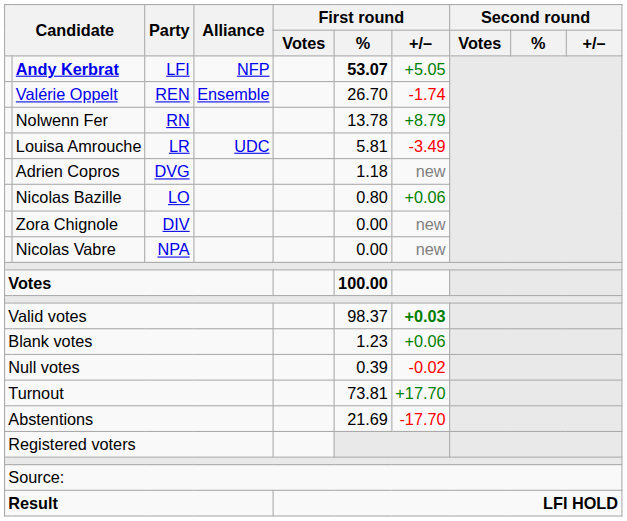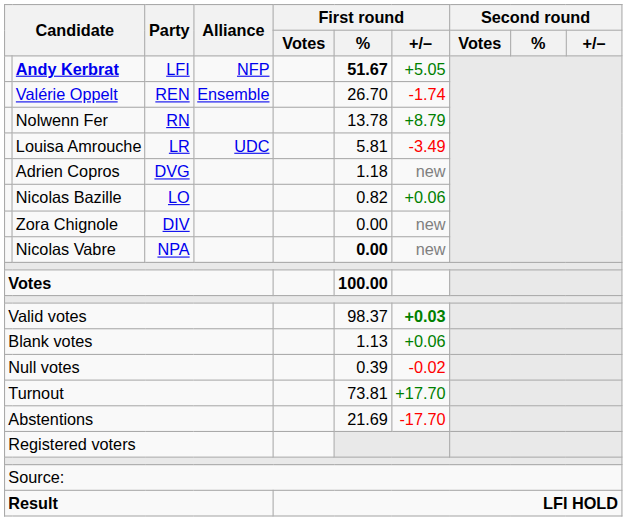(367, 69) 53.07 -> (367, 69) 51.67
(372, 198) 0.80 -> (372, 198) 0.82
(372, 249) normal -> (372, 249) bold
(372, 342) 1.23 -> (372, 342) 1.13
